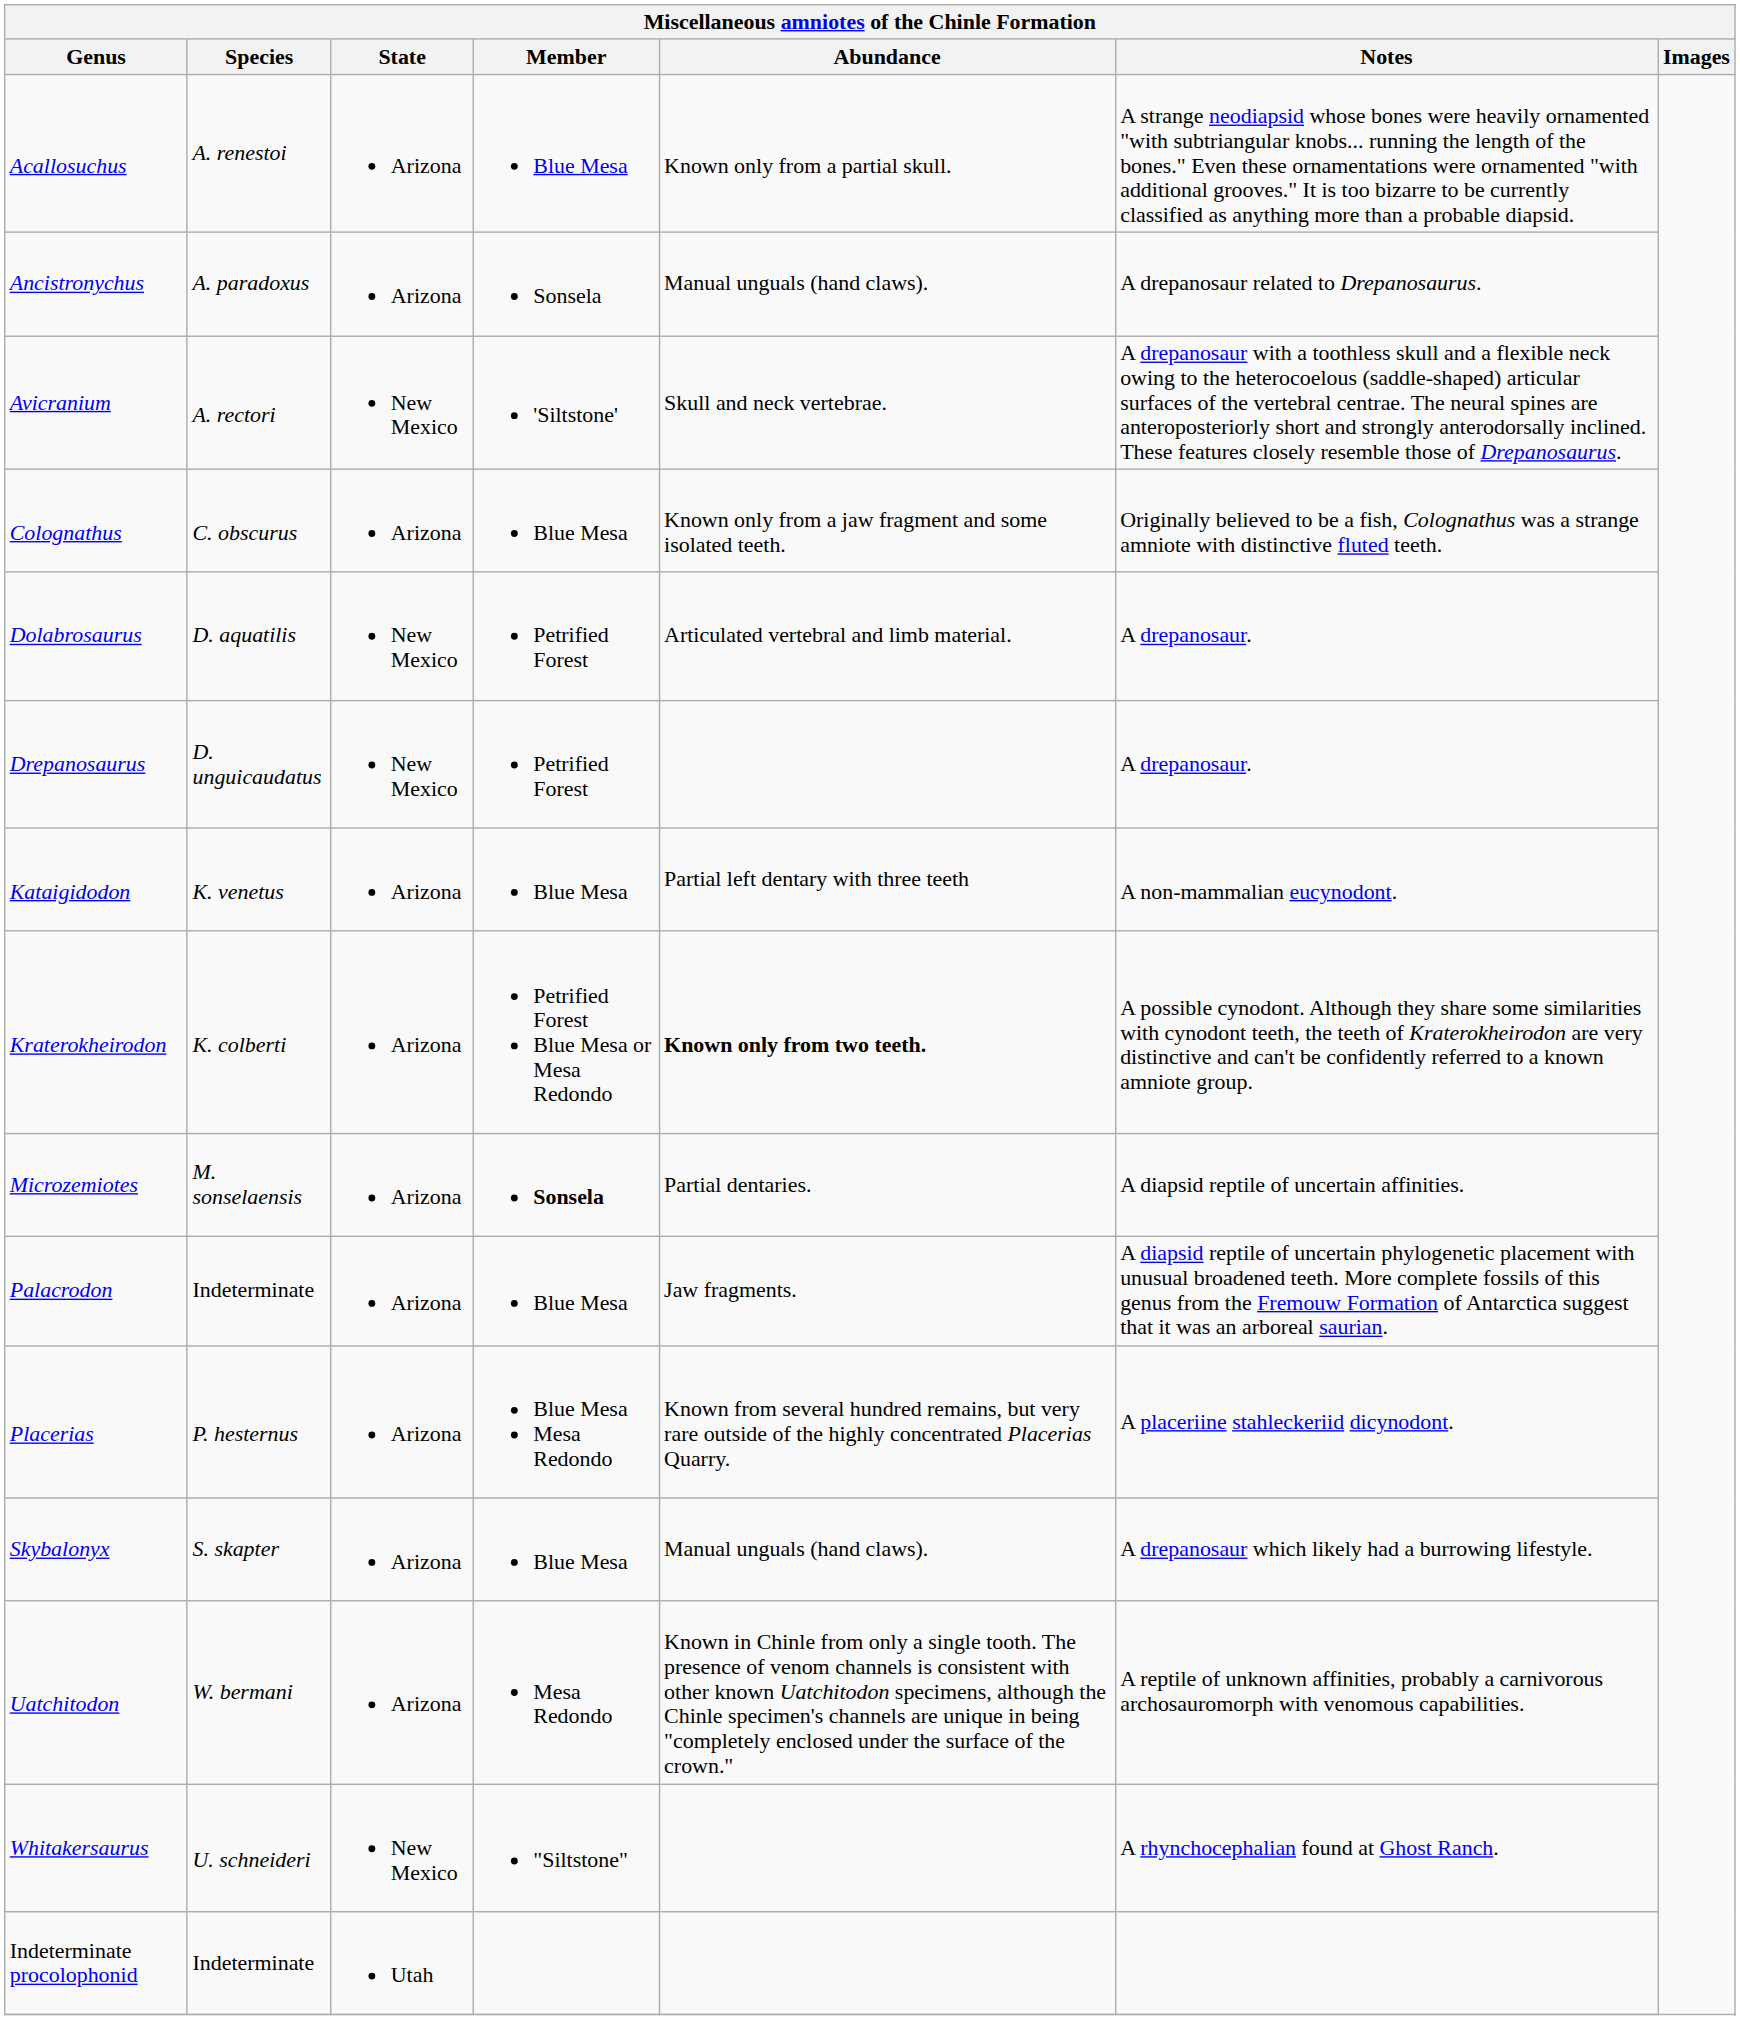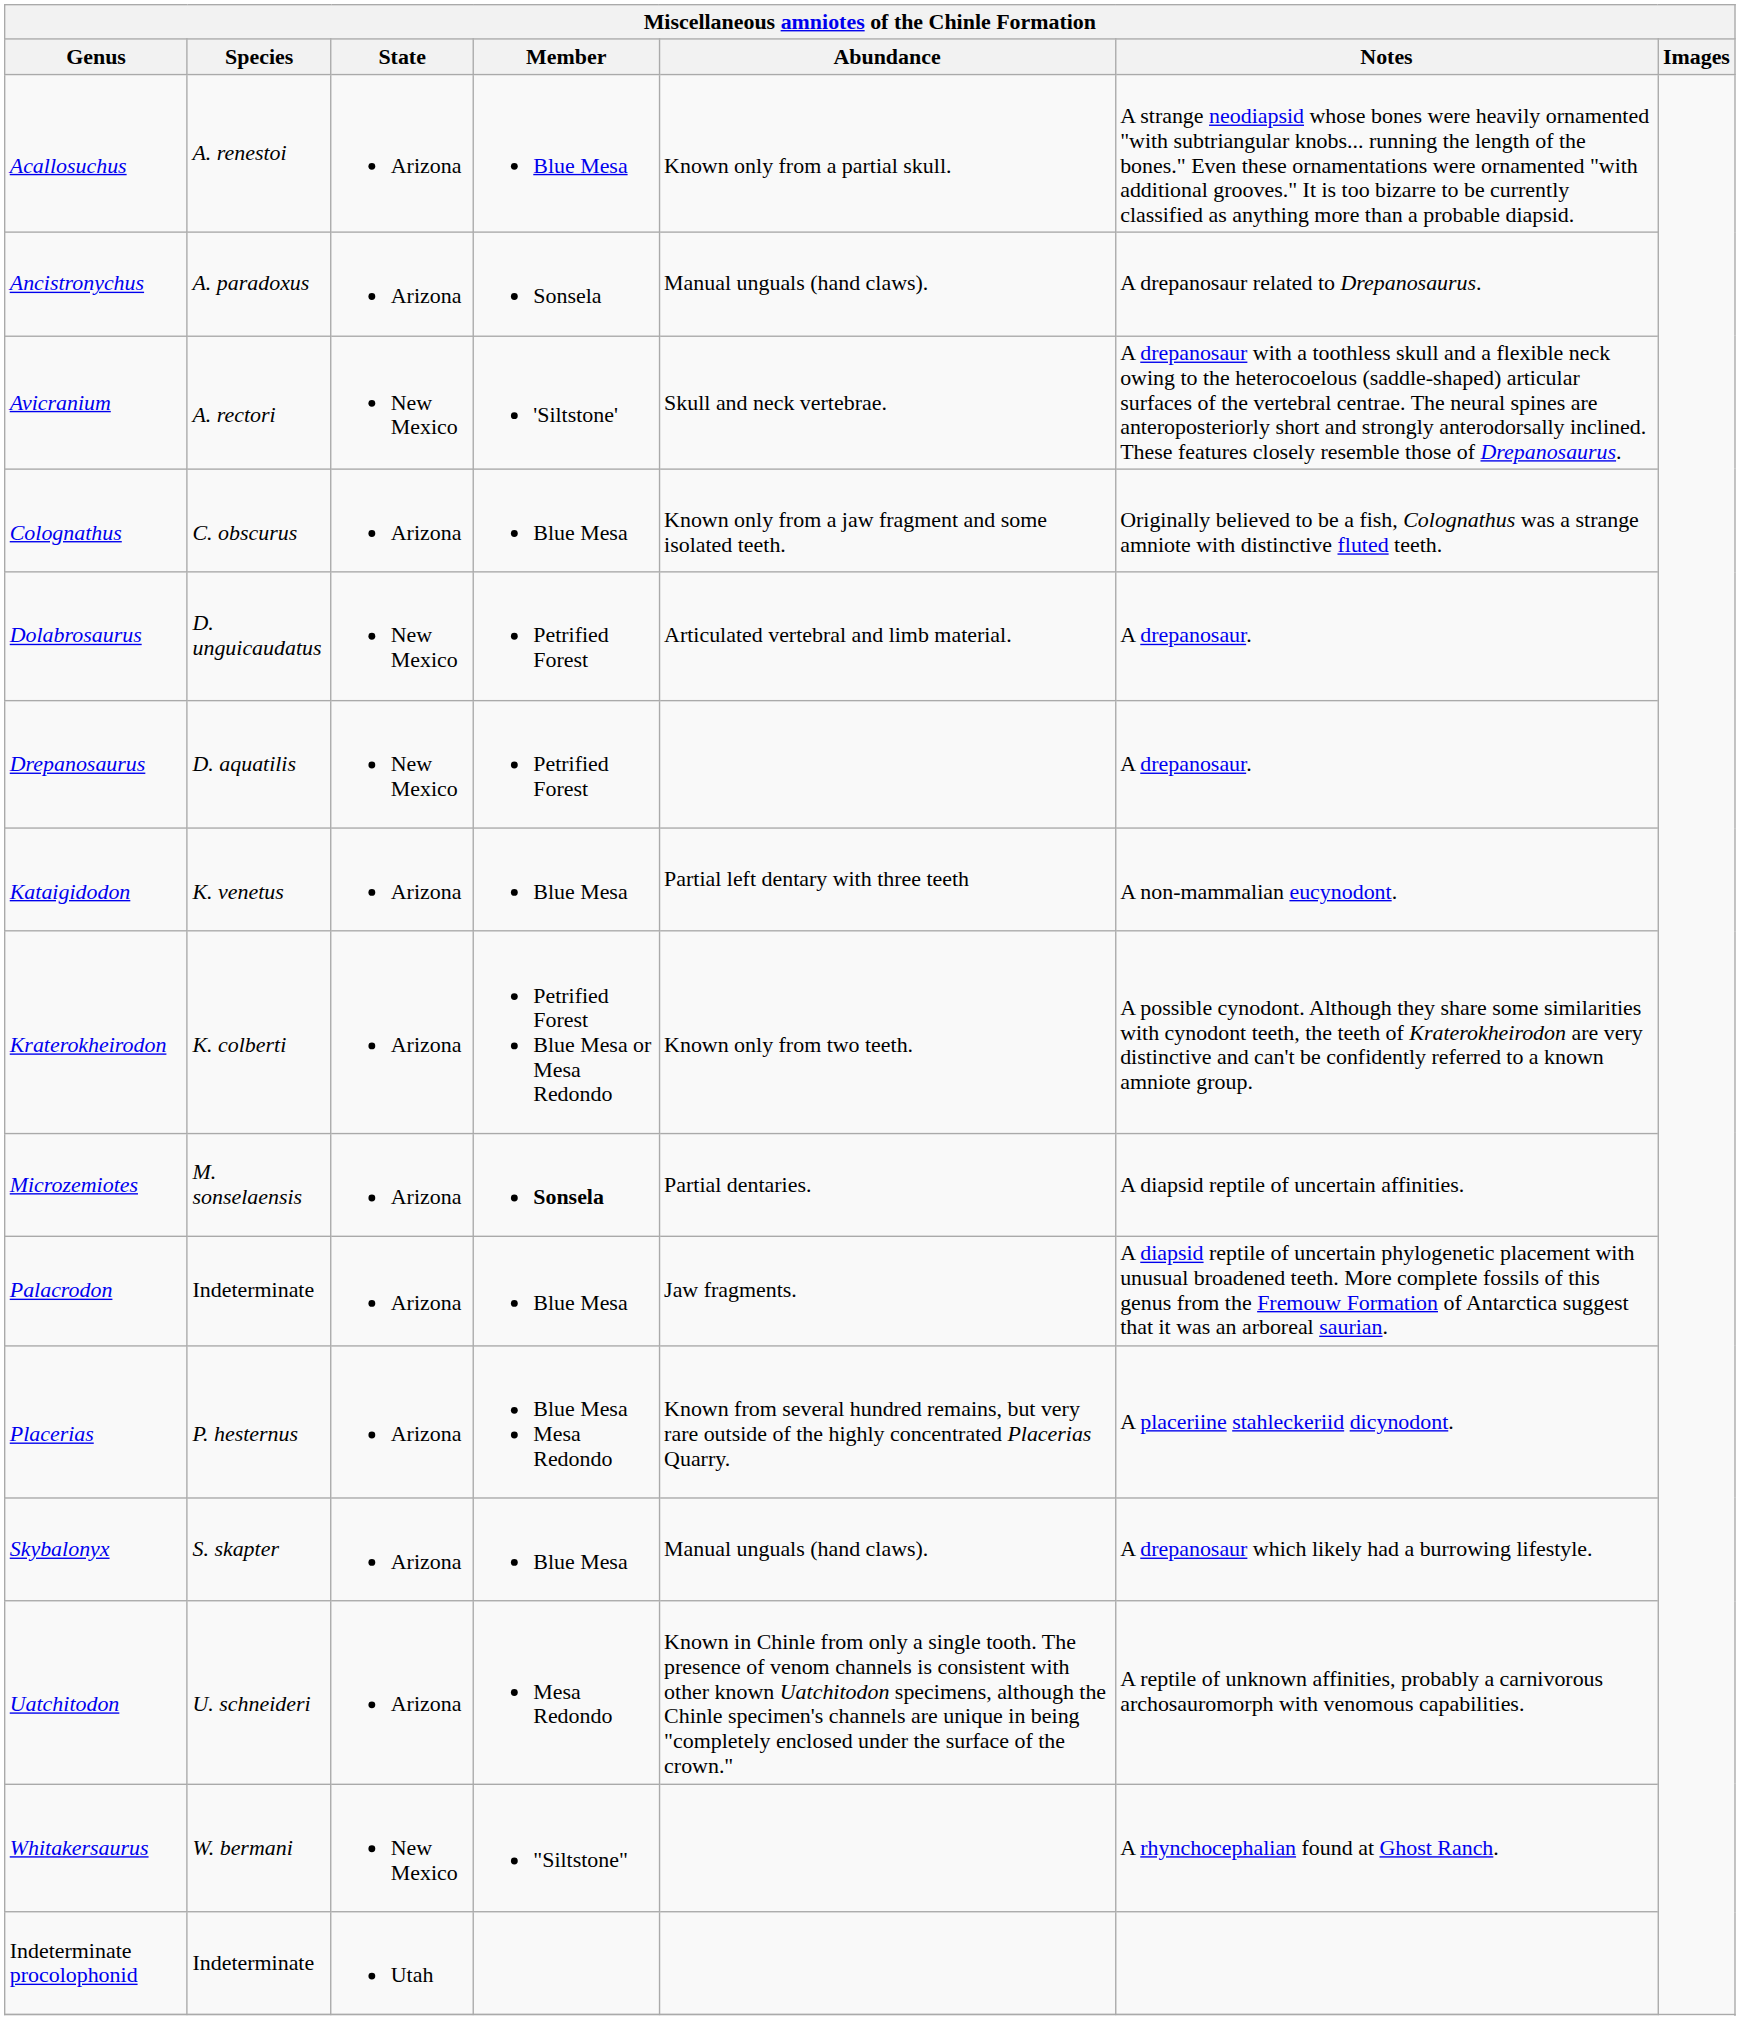(244, 635) D. aquatilis -> (257, 635) D. unguicaudatus
(257, 763) D. unguicaudatus -> (244, 763) D. aquatilis
(795, 1044) bold -> (789, 1044) normal
(243, 1692) W. bermani -> (252, 1704) U. schneideri
(252, 1859) U. schneideri -> (243, 1847) W. bermani
